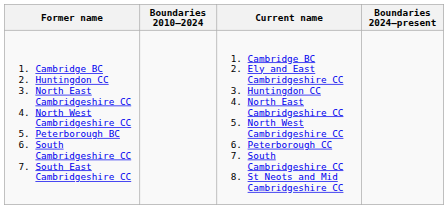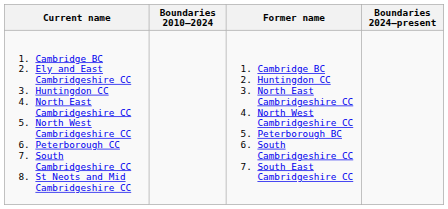columns swapped: (72, 17) <-> (289, 17)
